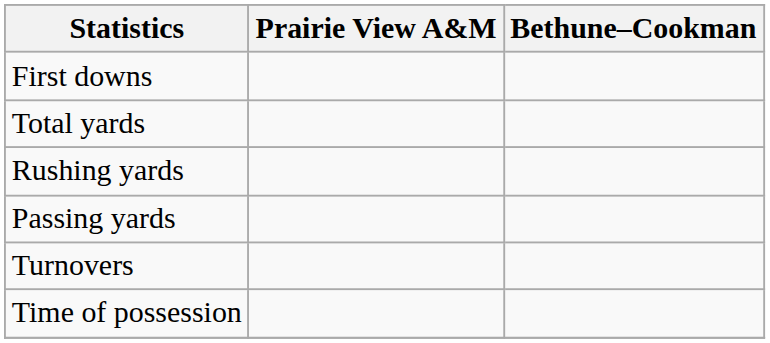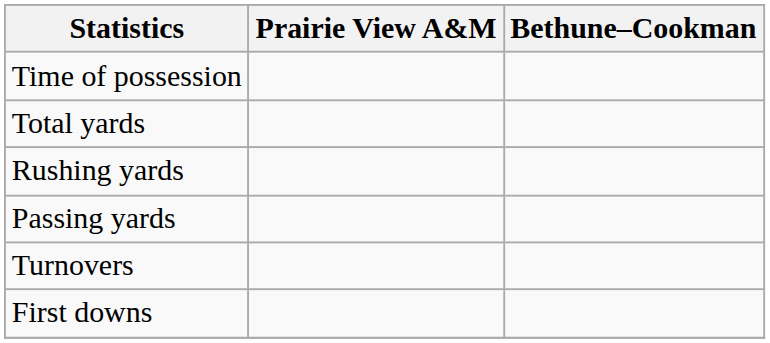rows swapped: (82, 75) <-> (127, 312)
